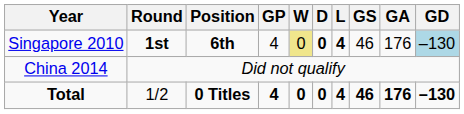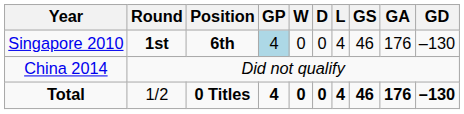(274, 43) no background -> (274, 43) lightblue background
(301, 43) khaki background -> (301, 43) no background
(322, 43) bold -> (322, 43) normal
(340, 43) bold -> (340, 43) normal
(437, 43) lightblue background -> (437, 43) no background
